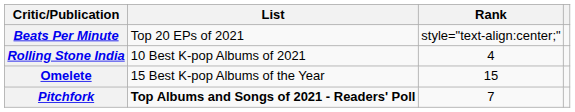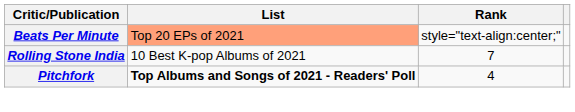(187, 35) no background -> (187, 35) lightsalmon background
(491, 55) 4 -> (491, 55) 7
- row: (66, 76)
(491, 96) 7 -> (491, 76) 4
